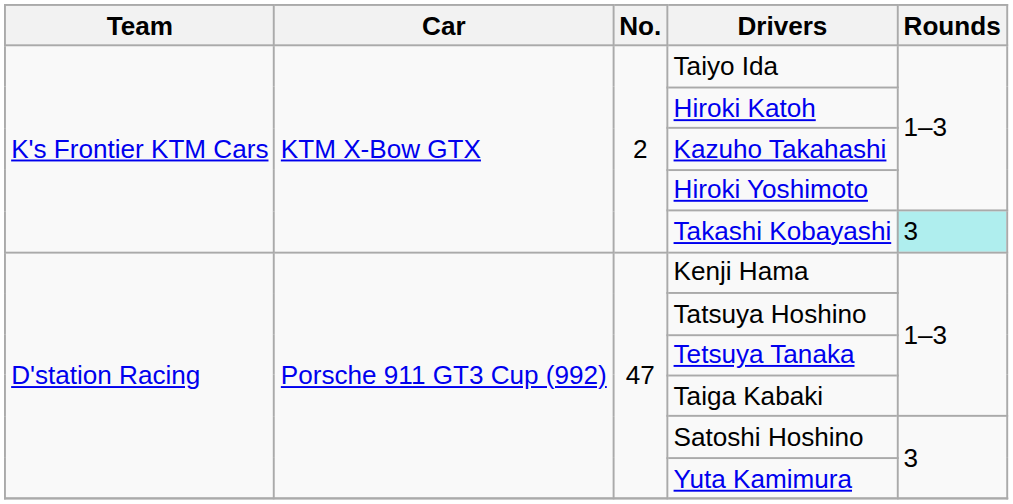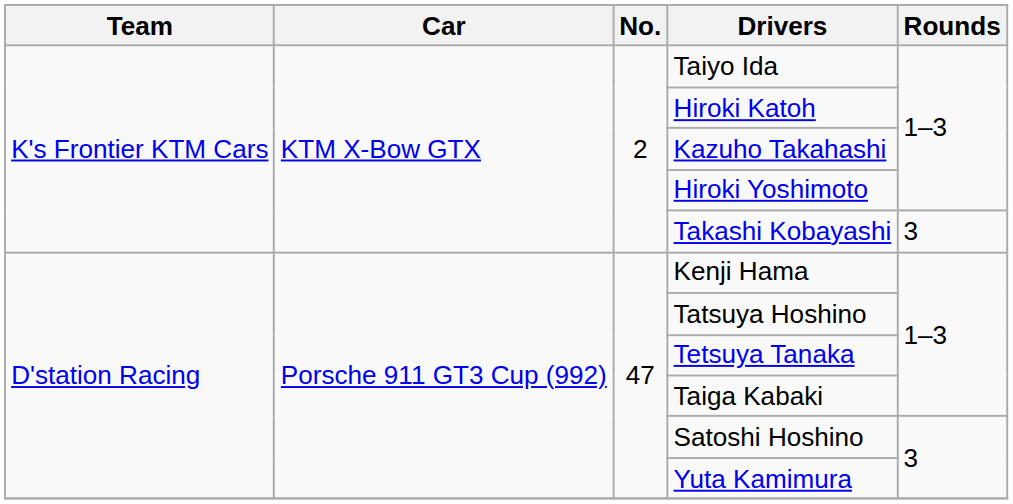(911, 231) paleturquoise background -> (911, 231) no background
